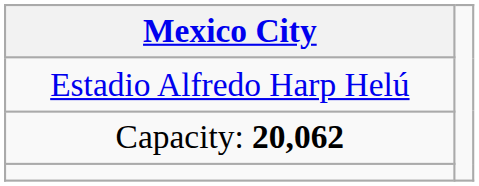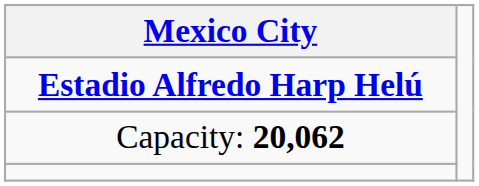(230, 84) normal -> (230, 84) bold
